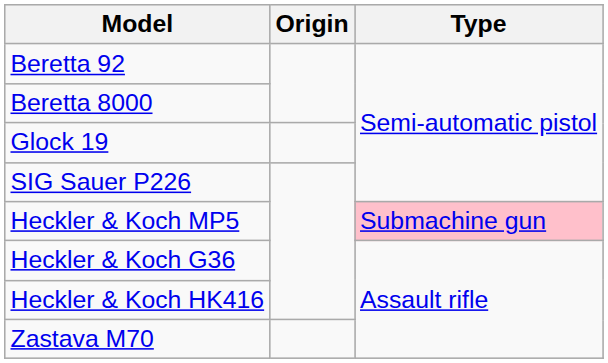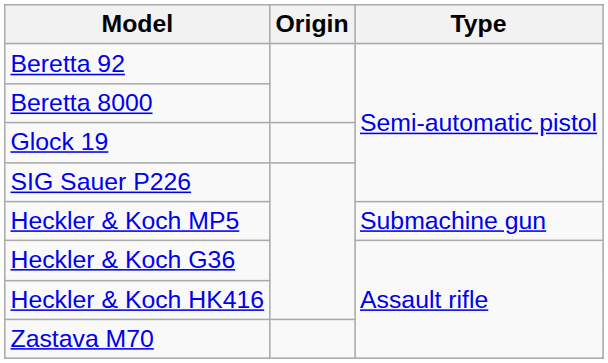(453, 220) pink background -> (453, 220) no background
